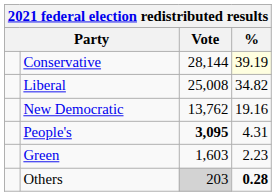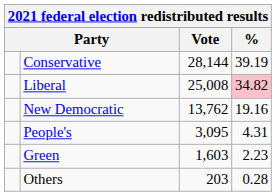(252, 62) lightyellow background -> (252, 62) no background
(252, 86) no background -> (252, 86) pink background
(212, 132) bold -> (212, 132) normal
(217, 179) lightgrey background -> (217, 179) no background
(255, 179) bold -> (255, 179) normal
